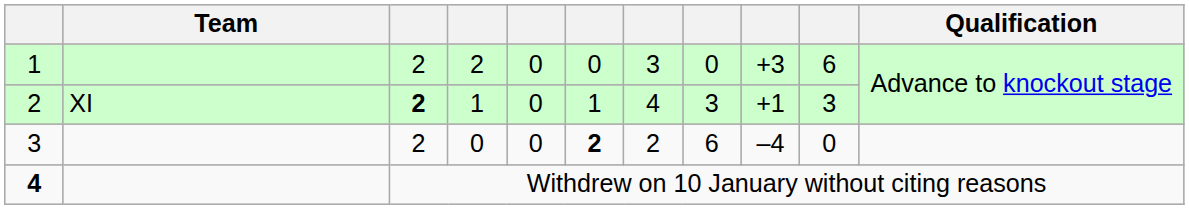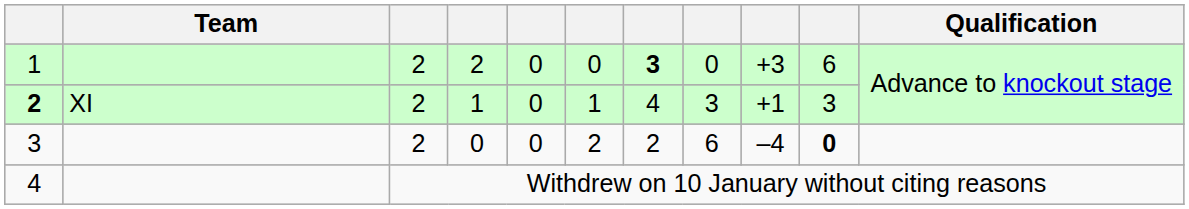(653, 64) normal -> (653, 64) bold
(34, 104) normal -> (34, 104) bold
(418, 104) bold -> (418, 104) normal
(594, 143) bold -> (594, 143) normal
(829, 143) normal -> (829, 143) bold
(34, 183) bold -> (34, 183) normal
